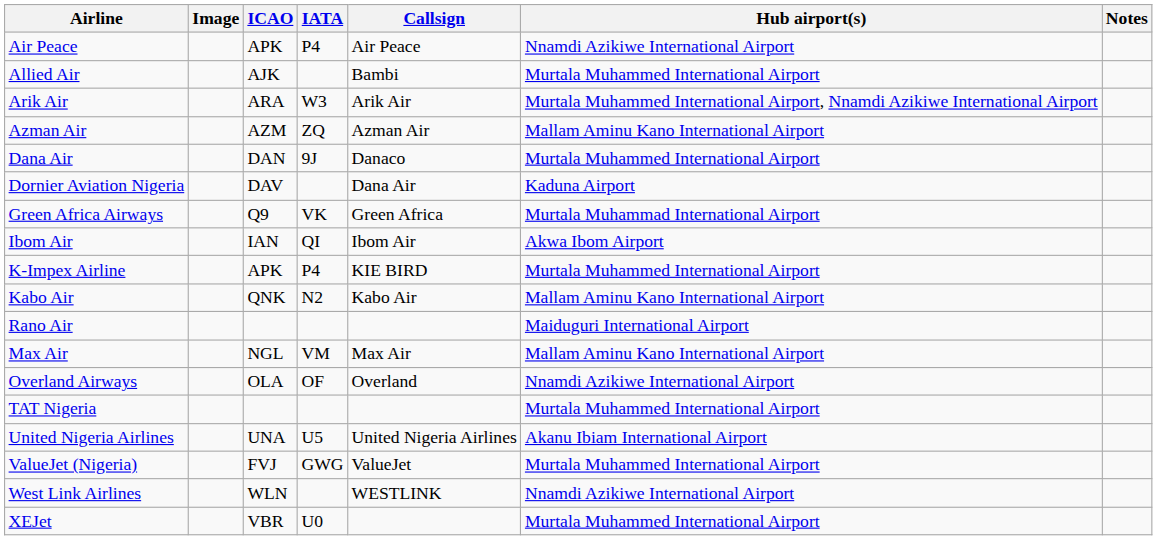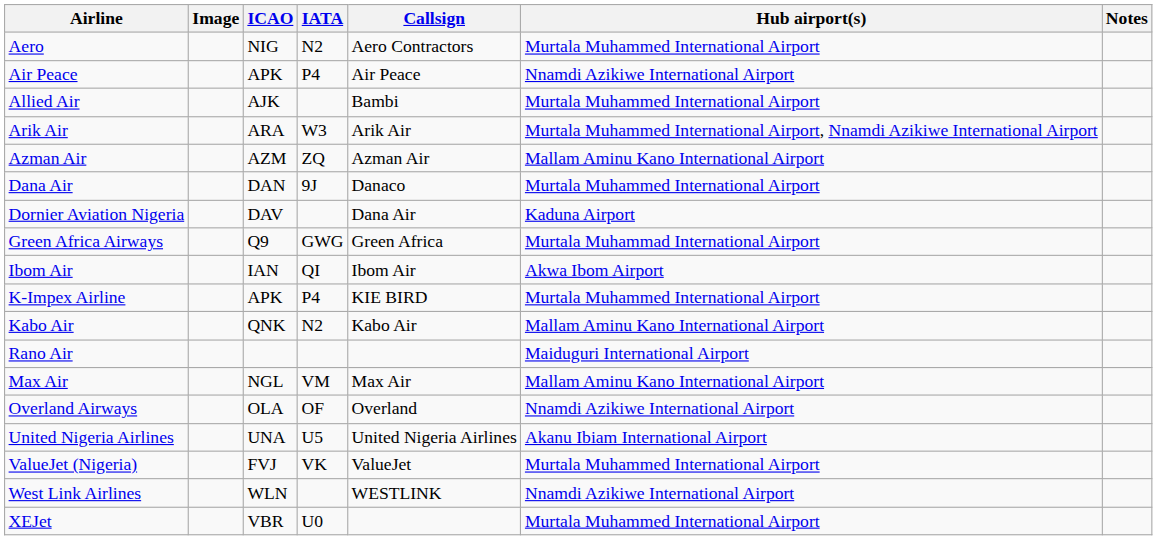+ row: (26, 46)
(314, 213) VK -> (322, 241) GWG
- row: (52, 409)
(322, 465) GWG -> (314, 465) VK
